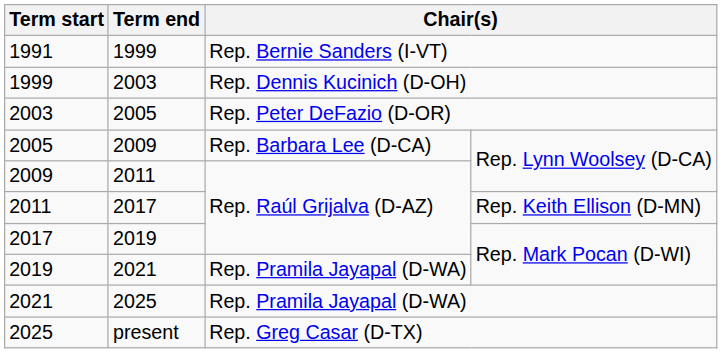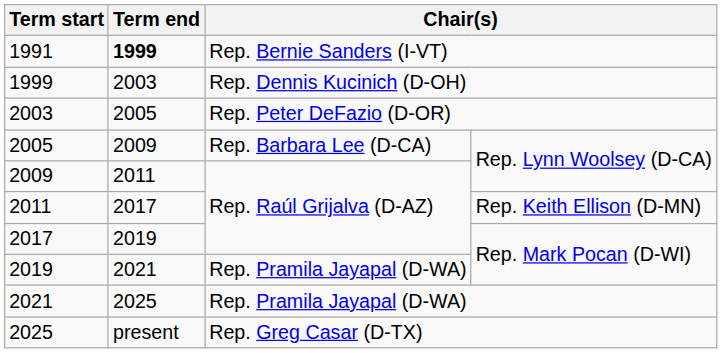(135, 51) normal -> (135, 51) bold
